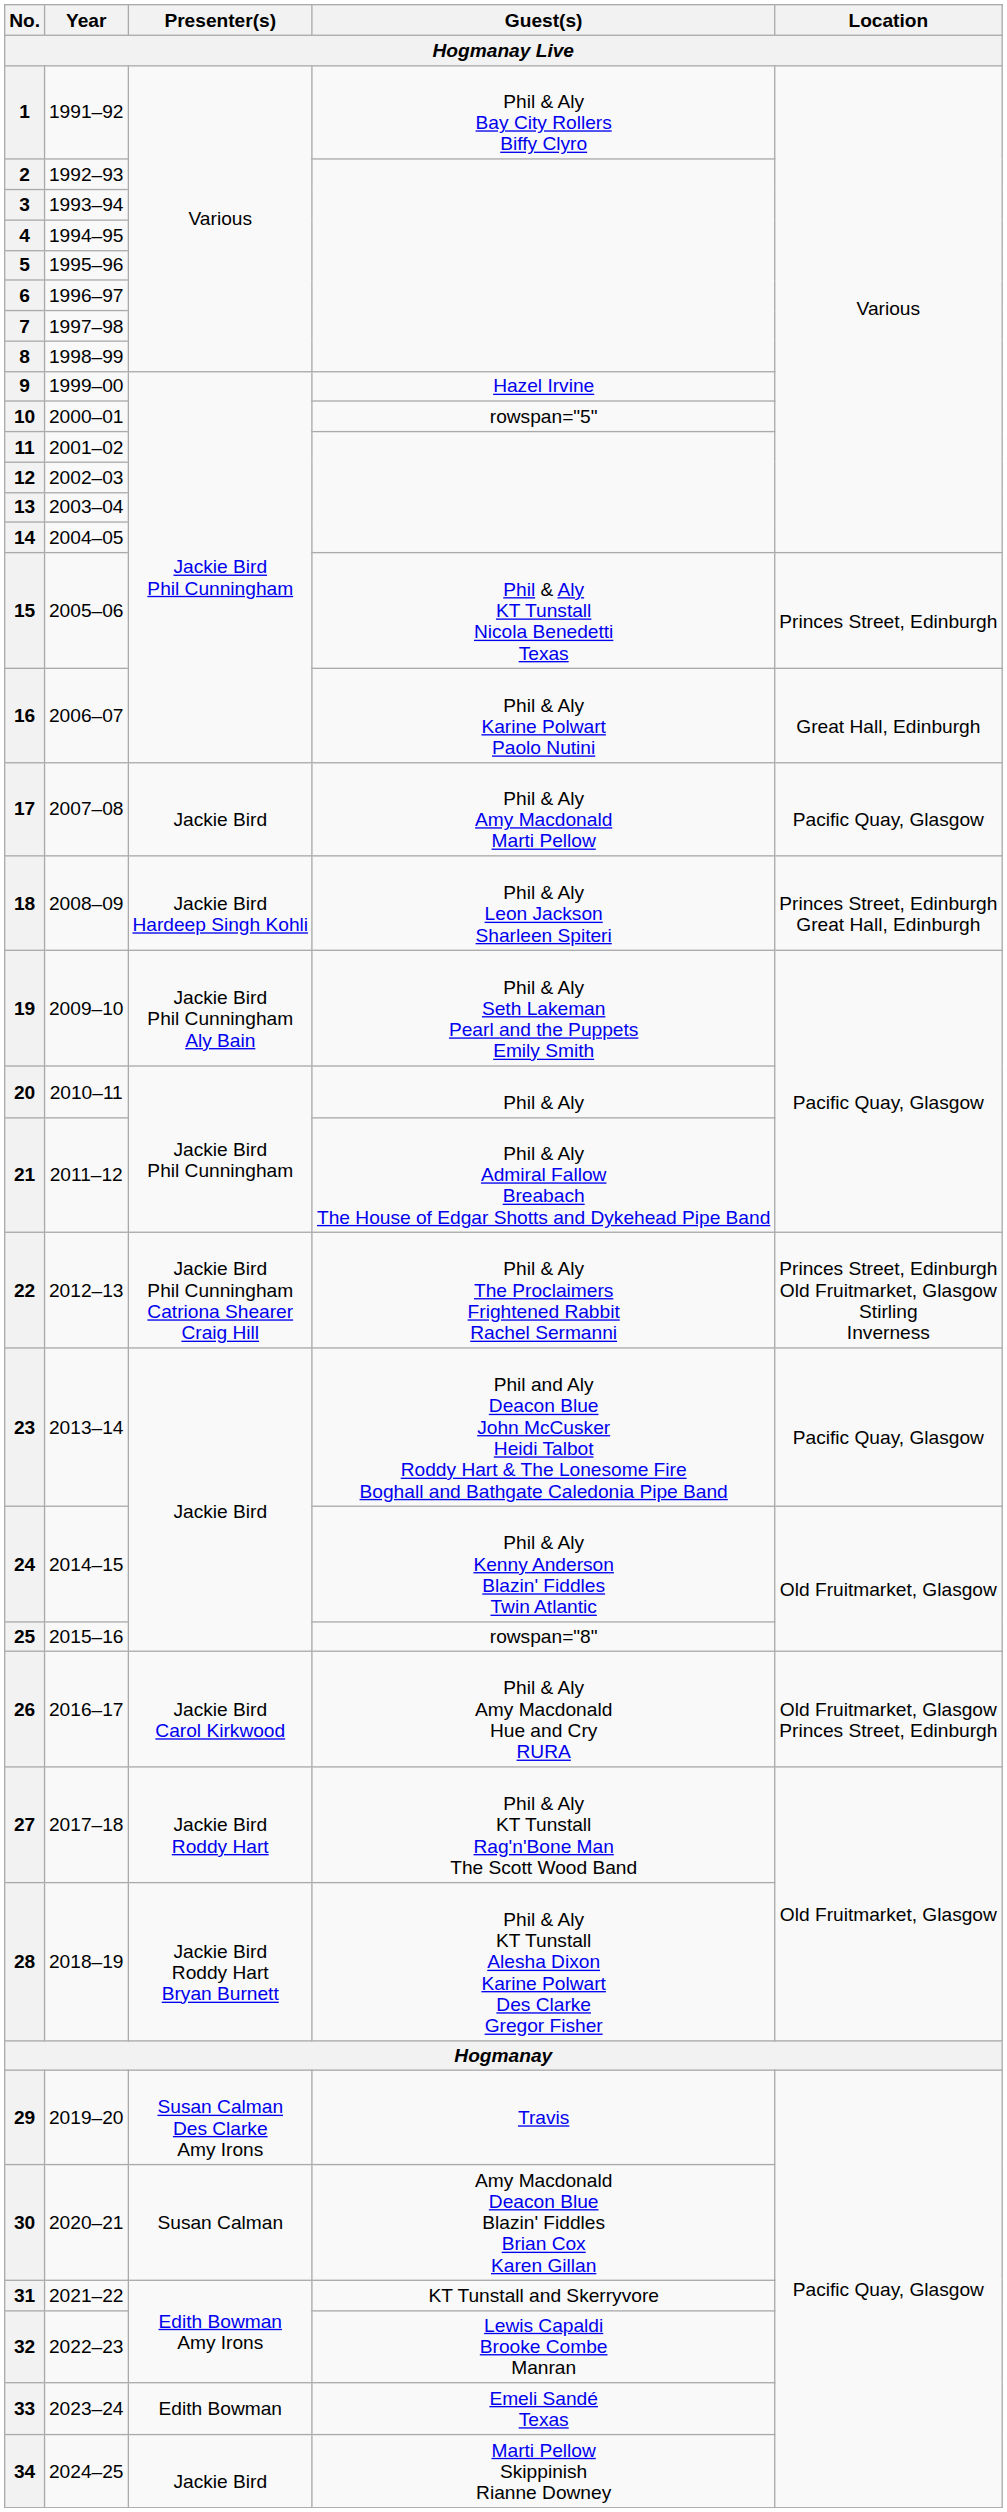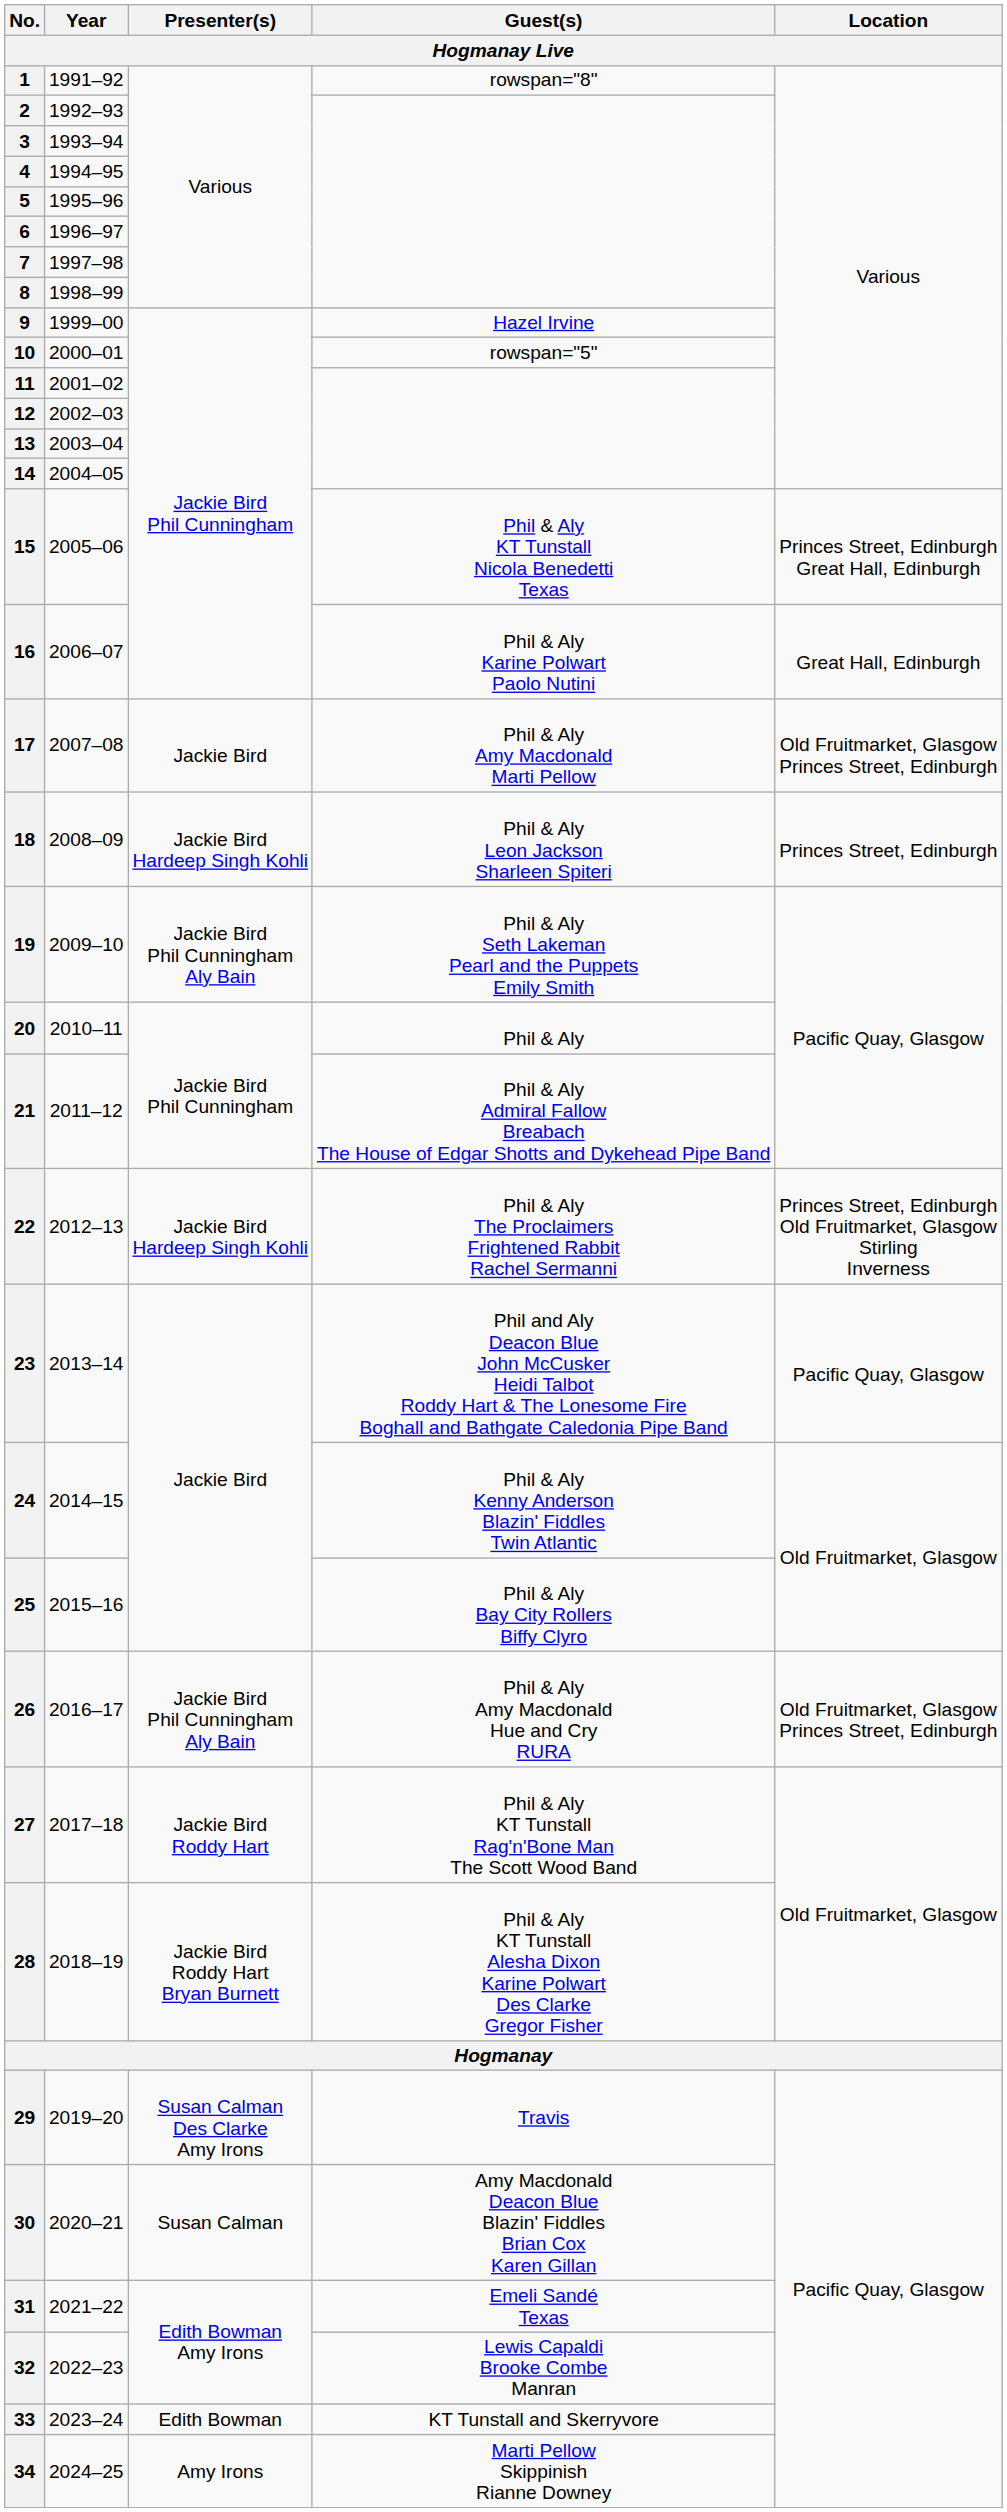(544, 123) Phil & Aly Bay City Rollers Biffy Clyro -> (544, 81) rowspan="8"
(888, 621) Princes Street, Edinburgh -> (888, 558) Princes Street, Edinburgh Great Hall, Edinburgh
(888, 820) Pacific Quay, Glasgow -> (888, 756) Old Fruitmarket, Glasgow Princes Street, Edinburgh
(888, 914) Princes Street, Edinburgh Great Hall, Edinburgh -> (888, 850) Princes Street, Edinburgh
(220, 1301) Jackie Bird Phil Cunningham Catriona Shearer Craig Hill -> (220, 1237) Jackie Bird Hardeep Singh Kohli
(544, 1637) rowspan="8" -> (544, 1616) Phil & Aly Bay City Rollers Biffy Clyro
(220, 1720) Jackie Bird Carol Kirkwood -> (220, 1720) Jackie Bird Phil Cunningham Aly Bain
(544, 2295) KT Tunstall and Skerryvore -> (544, 2306) Emeli Sandé Texas
(544, 2409) Emeli Sandé Texas -> (544, 2420) KT Tunstall and Skerryvore
(220, 2482) Jackie Bird -> (220, 2471) Amy Irons
